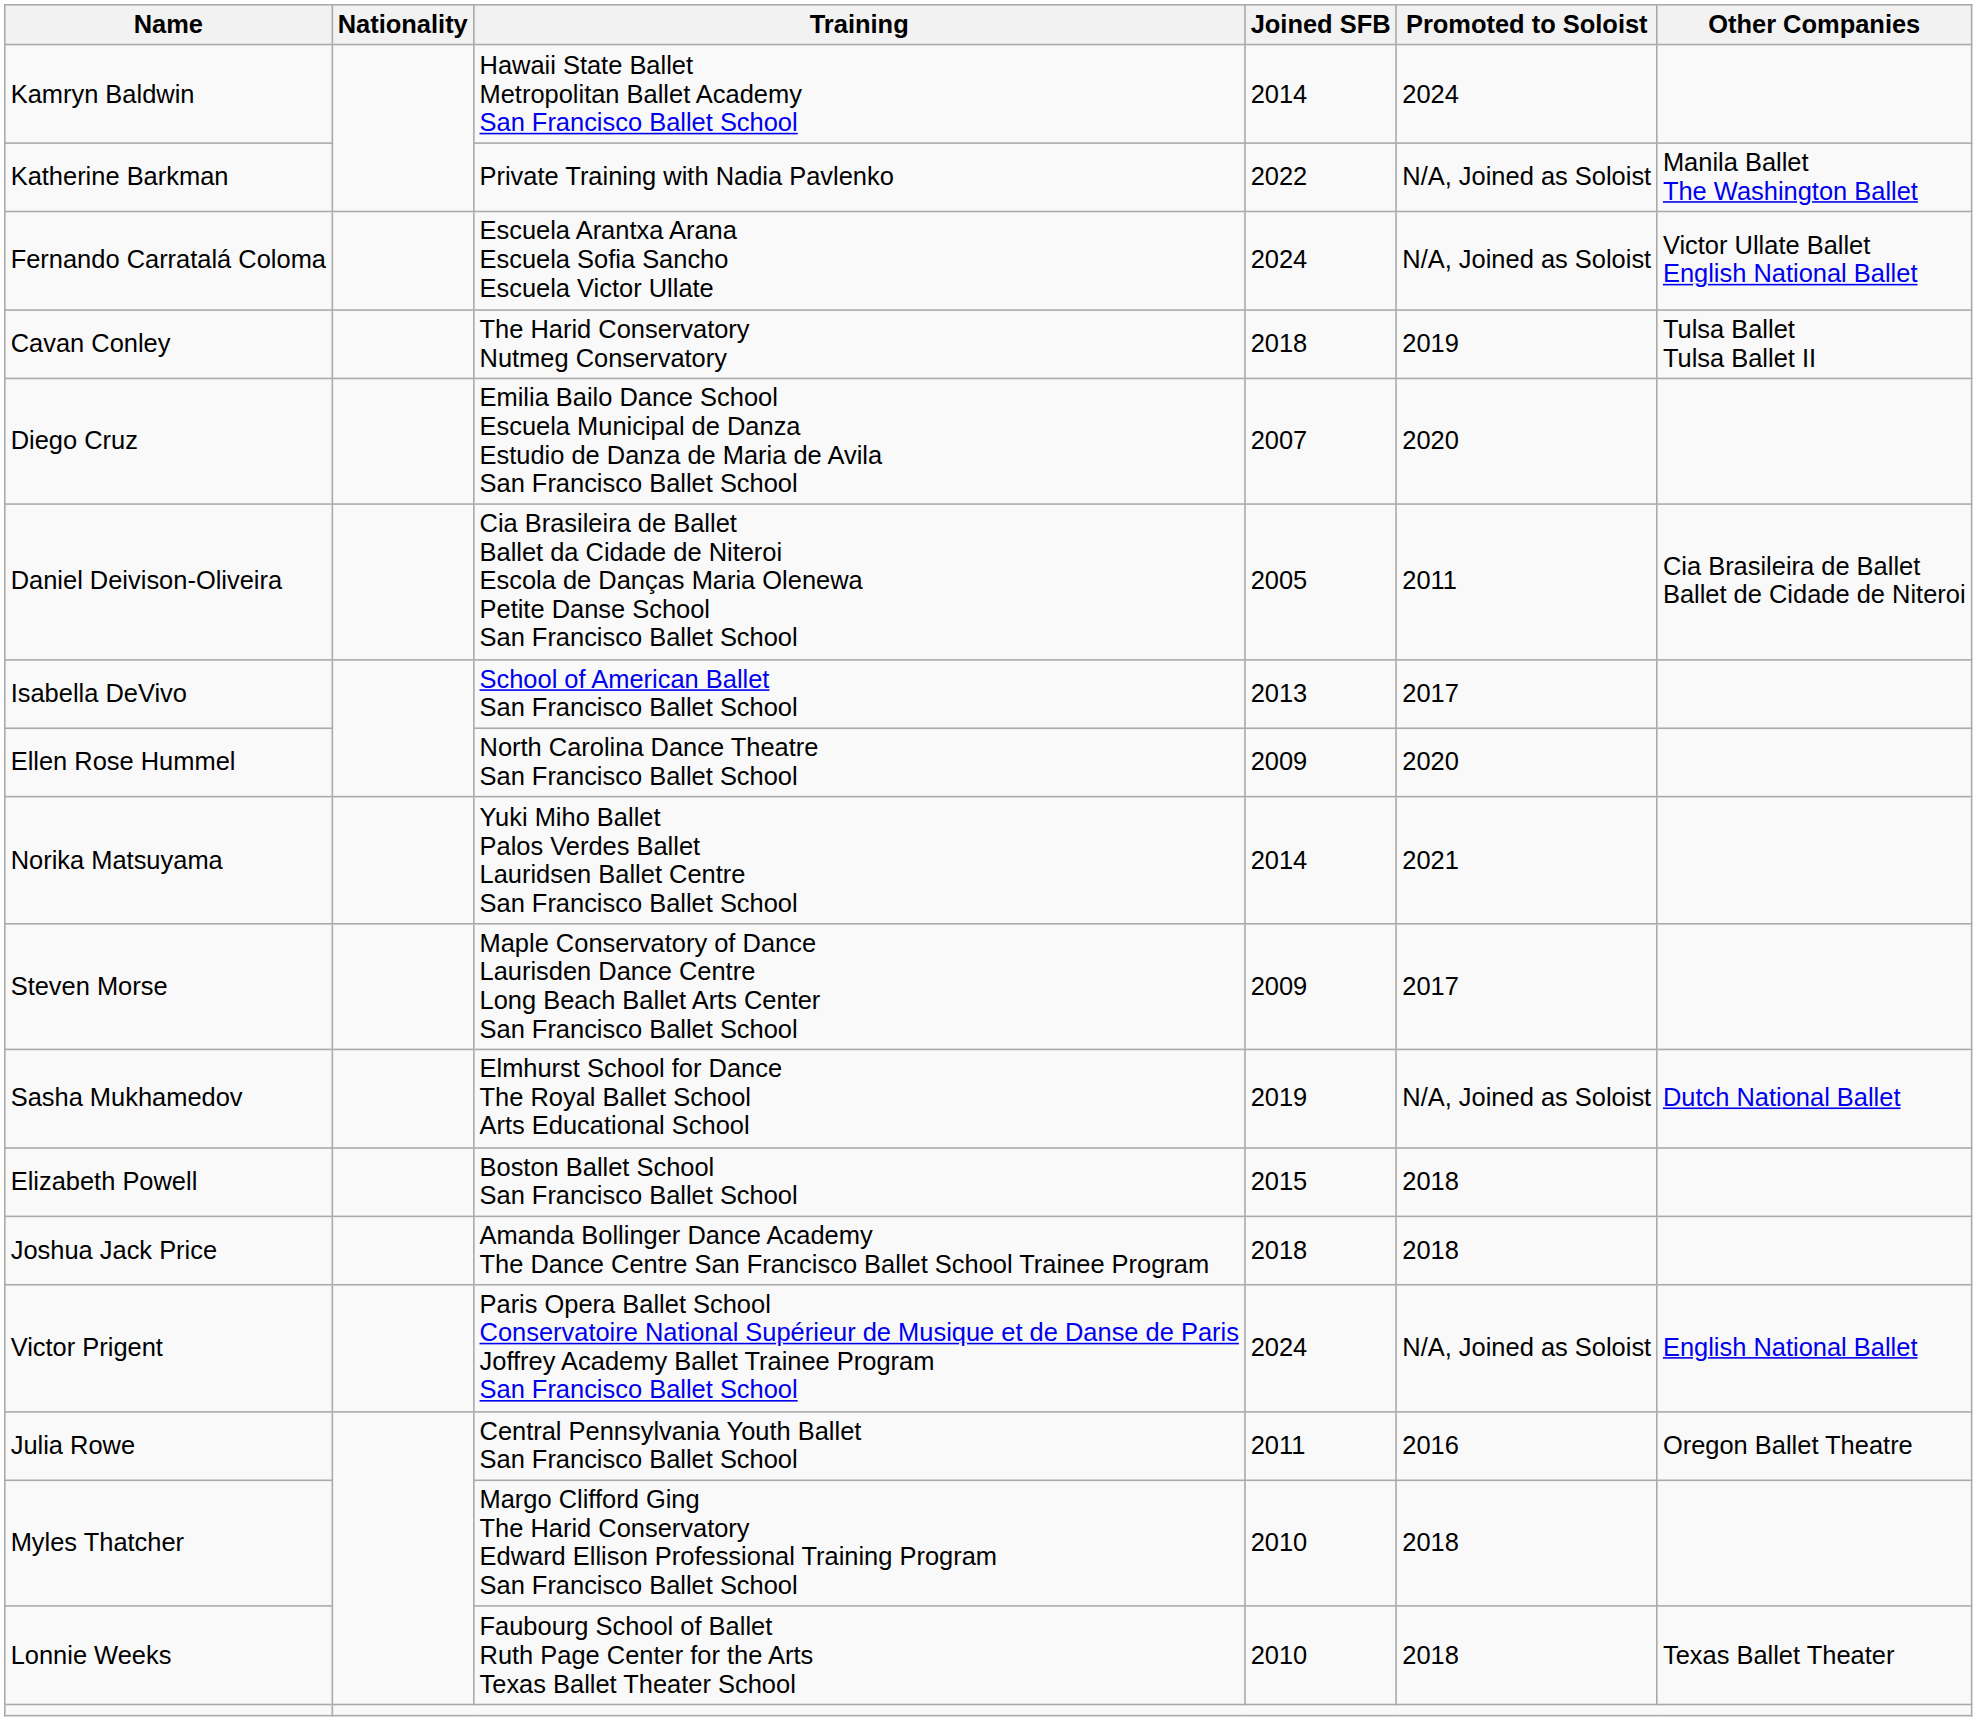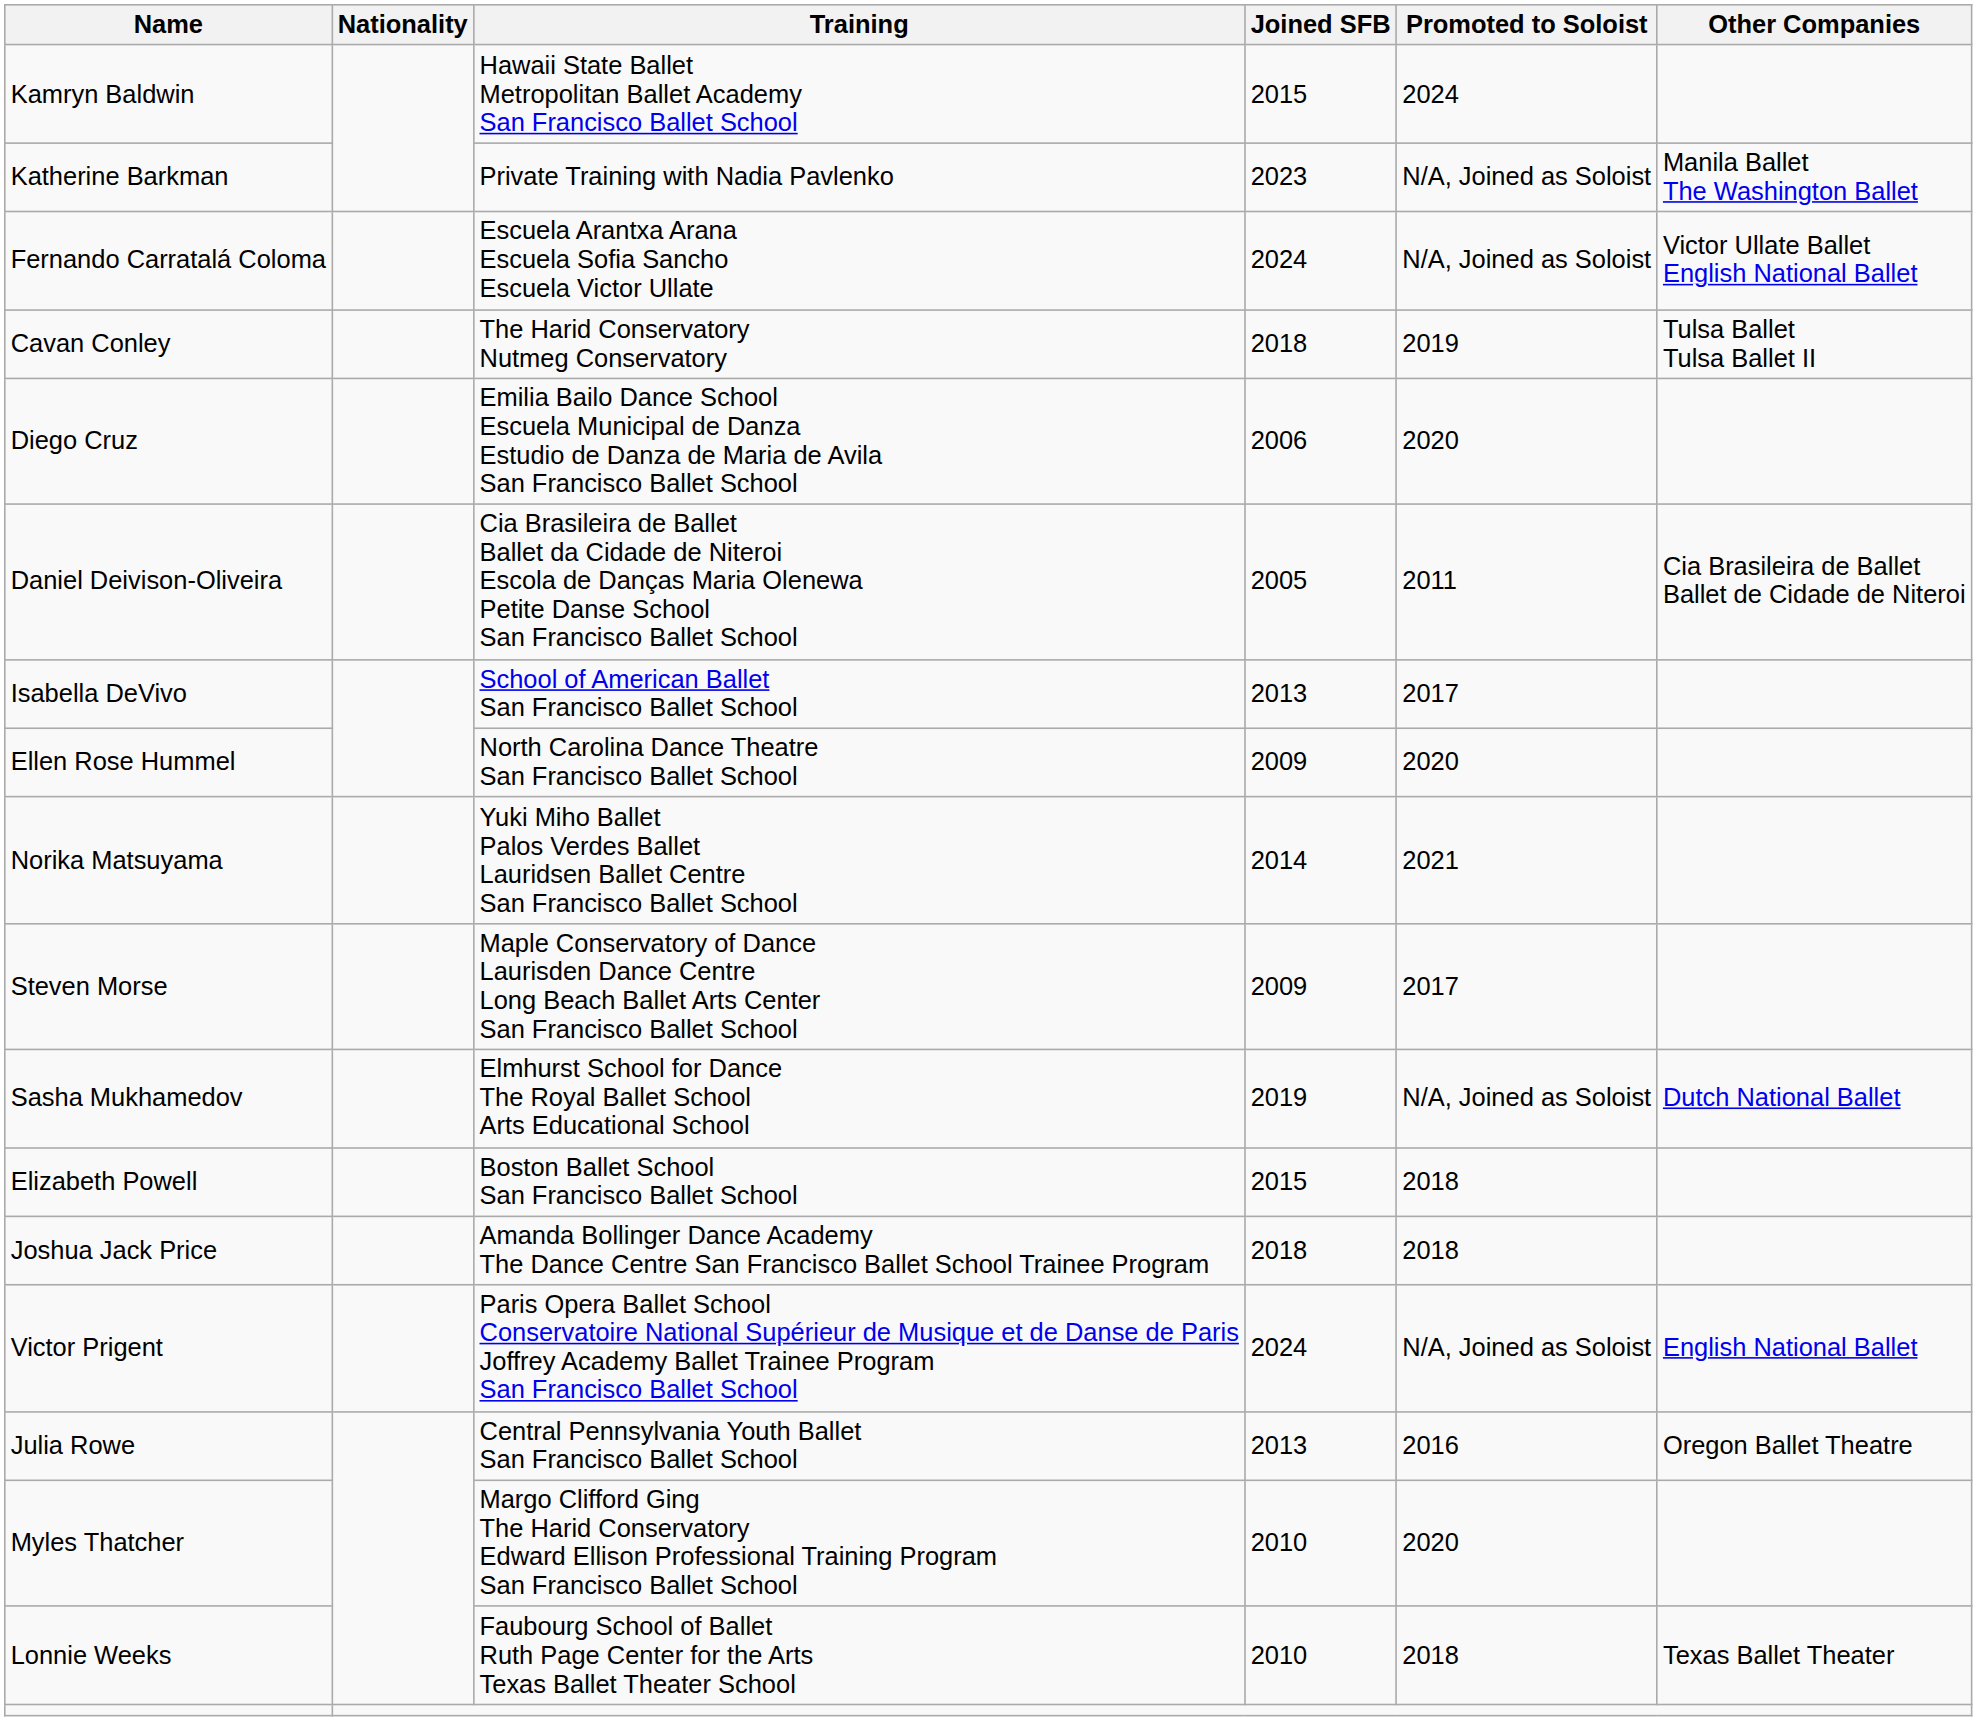(1279, 93) 2014 -> (1279, 93) 2015
(1279, 176) 2022 -> (1279, 176) 2023
(1279, 441) 2007 -> (1279, 441) 2006
(1278, 1445) 2011 -> (1279, 1445) 2013
(1431, 1543) 2018 -> (1431, 1543) 2020
